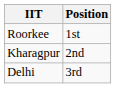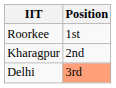(74, 72) no background -> (74, 72) lightsalmon background
